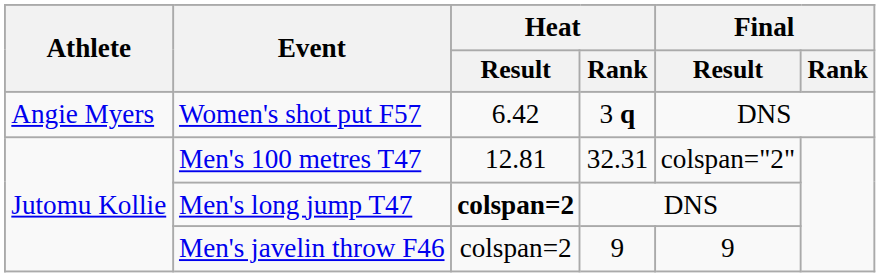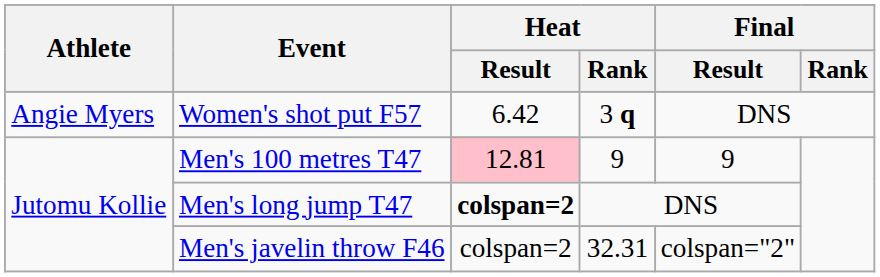(516, 159) no background -> (516, 159) pink background
(617, 159) 32.31 -> (617, 159) 9
(728, 159) colspan="2" -> (728, 159) 9
(617, 249) 9 -> (617, 249) 32.31
(728, 249) 9 -> (728, 249) colspan="2"
